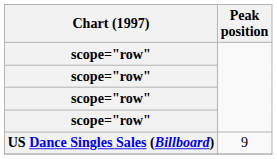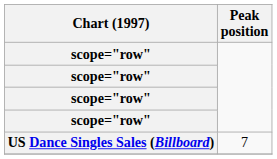(245, 143) 9 -> (245, 143) 7
